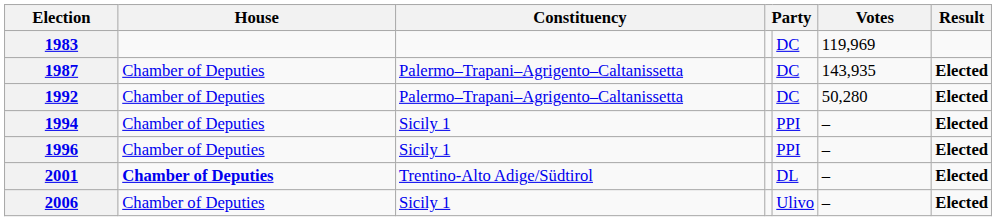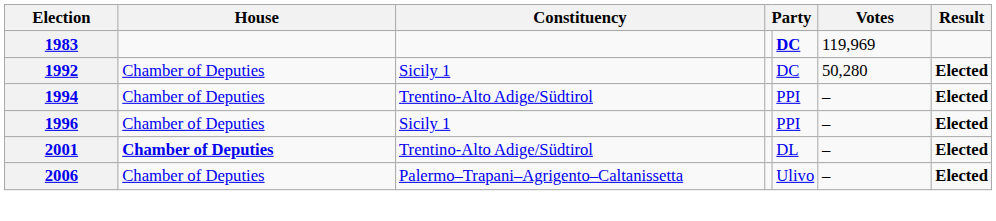(788, 44) normal -> (788, 44) bold
- row: (61, 70)
(541, 96) Palermo–Trapani–Agrigento–Caltanissetta -> (425, 70) Sicily 1
(425, 123) Sicily 1 -> (496, 96) Trentino-Alto Adige/Südtirol
(425, 202) Sicily 1 -> (541, 176) Palermo–Trapani–Agrigento–Caltanissetta
